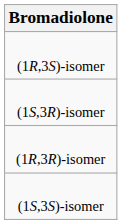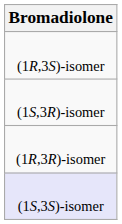(61, 206) no background -> (61, 206) lavender background
